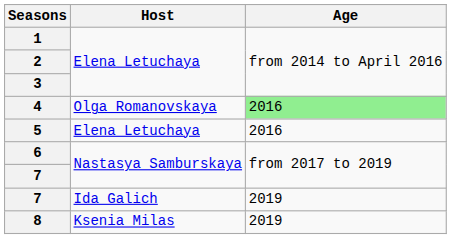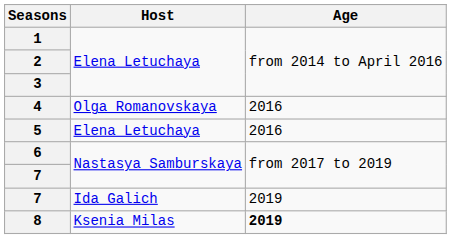(266, 108) lightgreen background -> (266, 108) no background
(266, 222) normal -> (266, 222) bold
